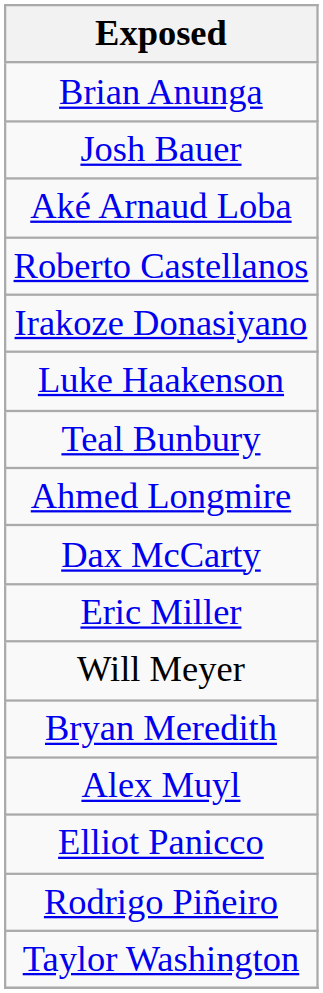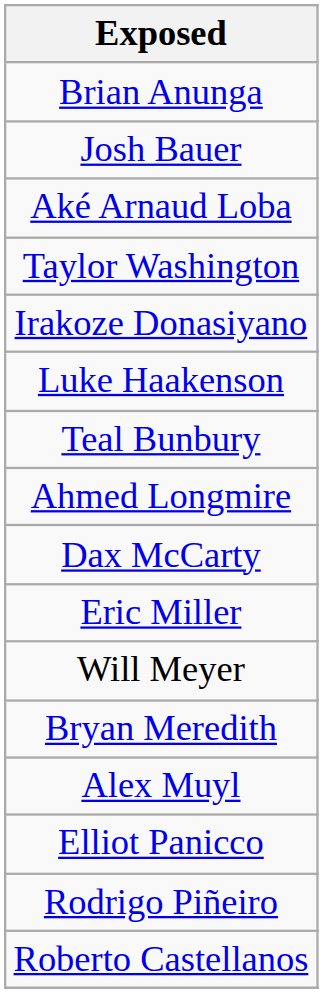(161, 264) Roberto Castellanos -> (161, 264) Taylor Washington
(161, 959) Taylor Washington -> (161, 959) Roberto Castellanos
